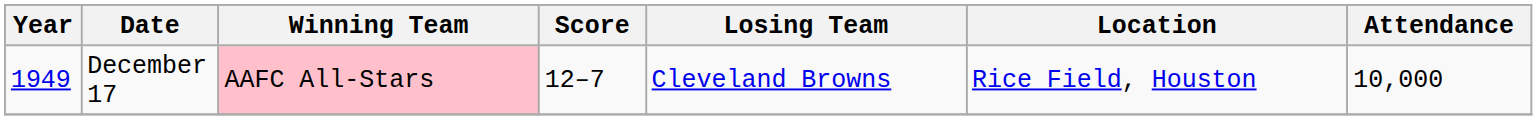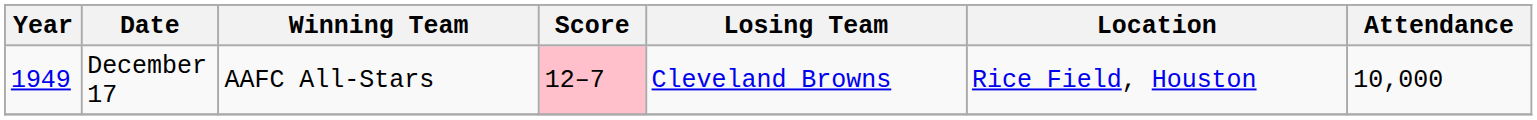(329, 80) pink background -> (329, 80) no background
(575, 80) no background -> (575, 80) pink background
